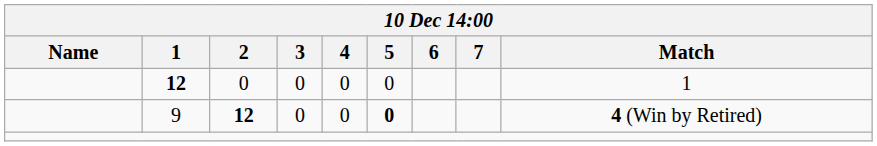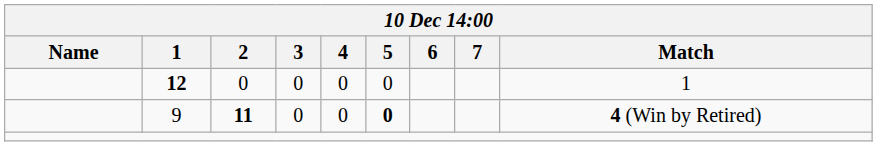(244, 115) 12 -> (243, 115) 11
